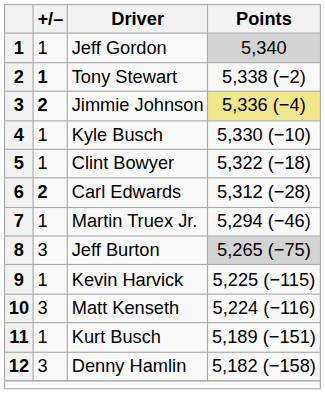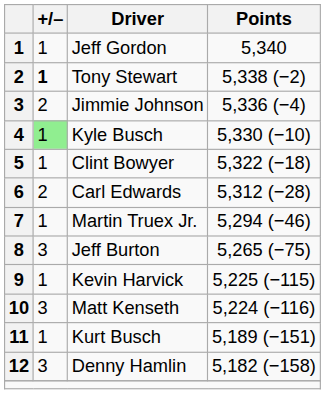(264, 47) lightgrey background -> (264, 47) no background
(43, 105) bold -> (43, 105) normal
(264, 105) khaki background -> (264, 105) no background
(43, 134) no background -> (43, 134) lightgreen background
(43, 192) bold -> (43, 192) normal
(264, 250) lightgrey background -> (264, 250) no background
